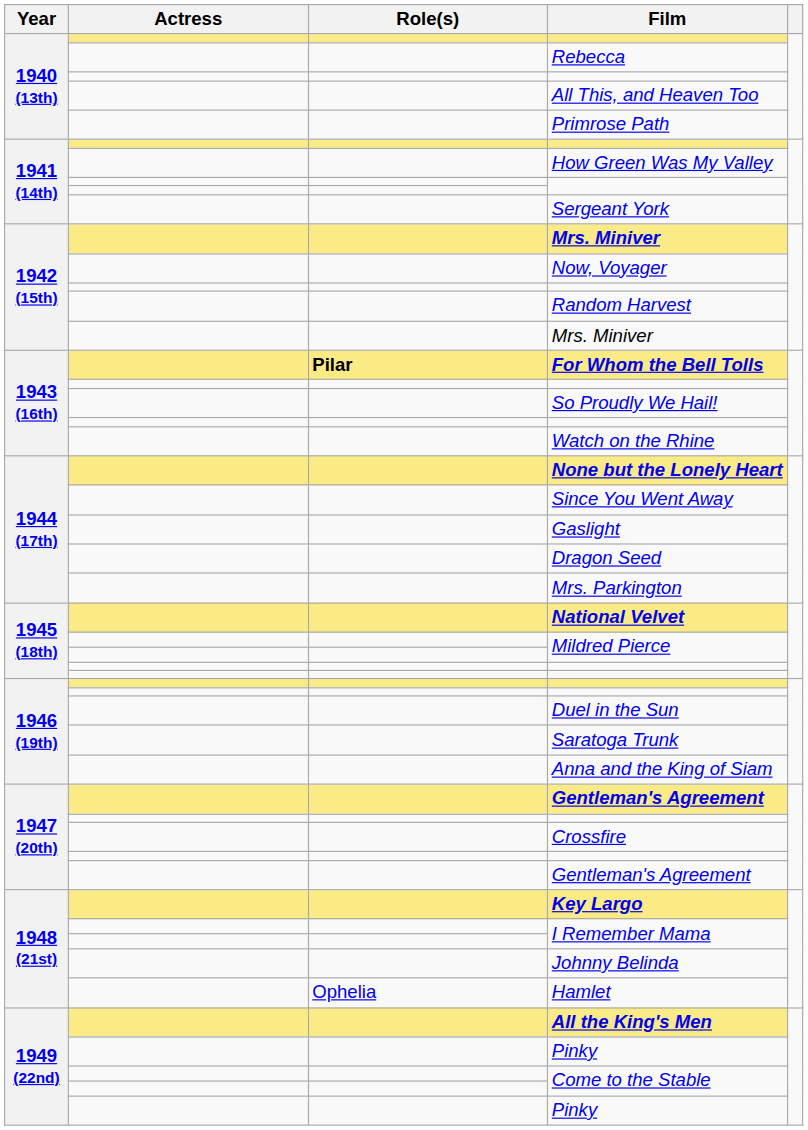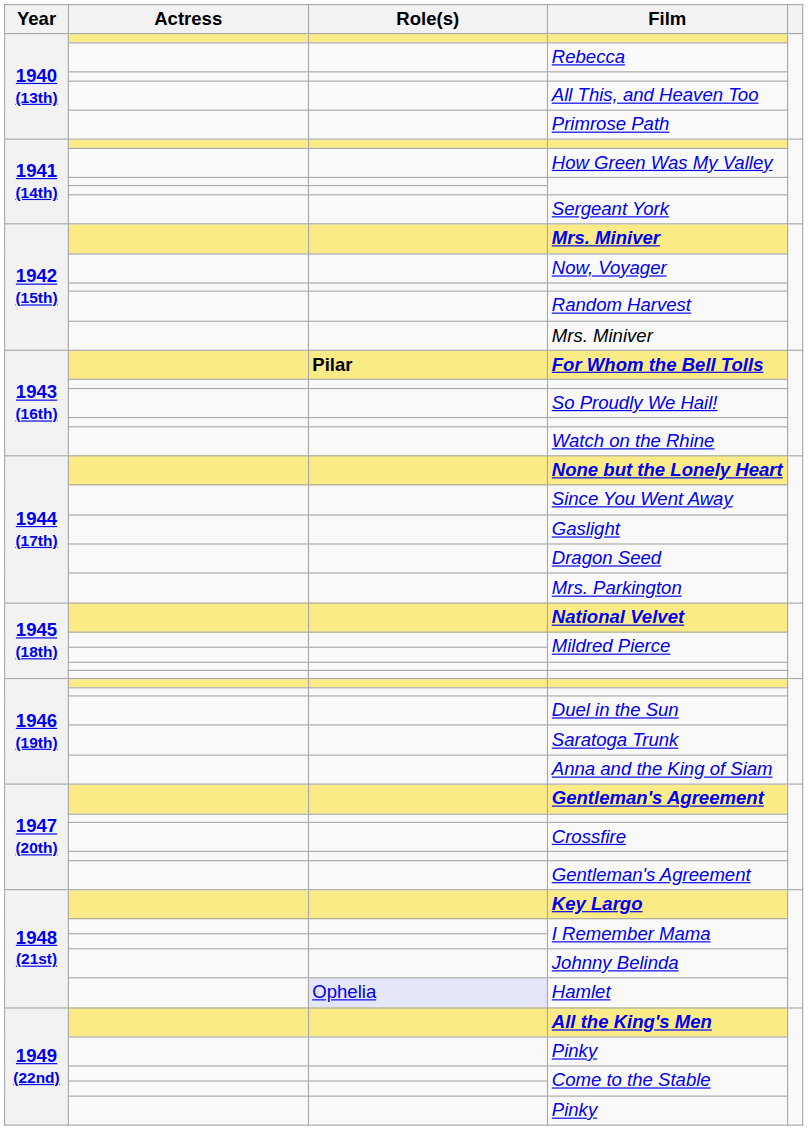(344, 992) no background -> (344, 992) lavender background
